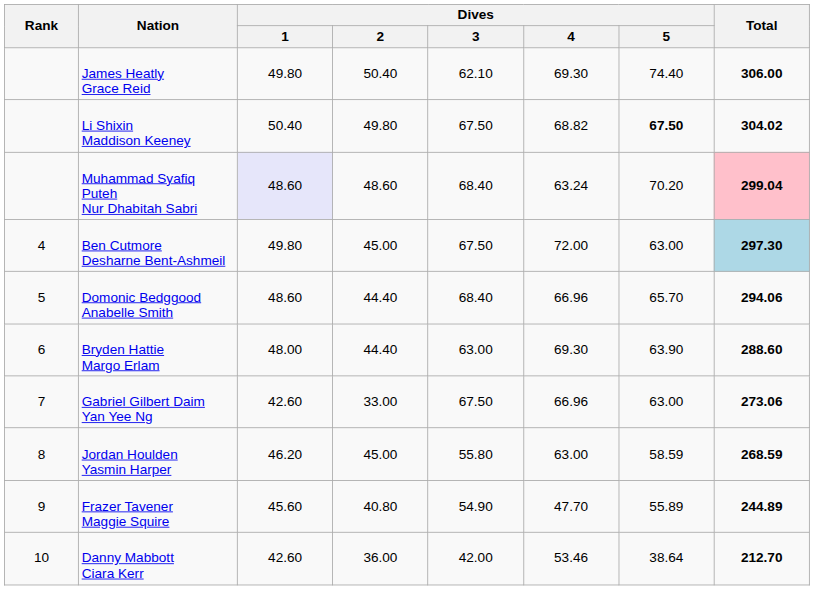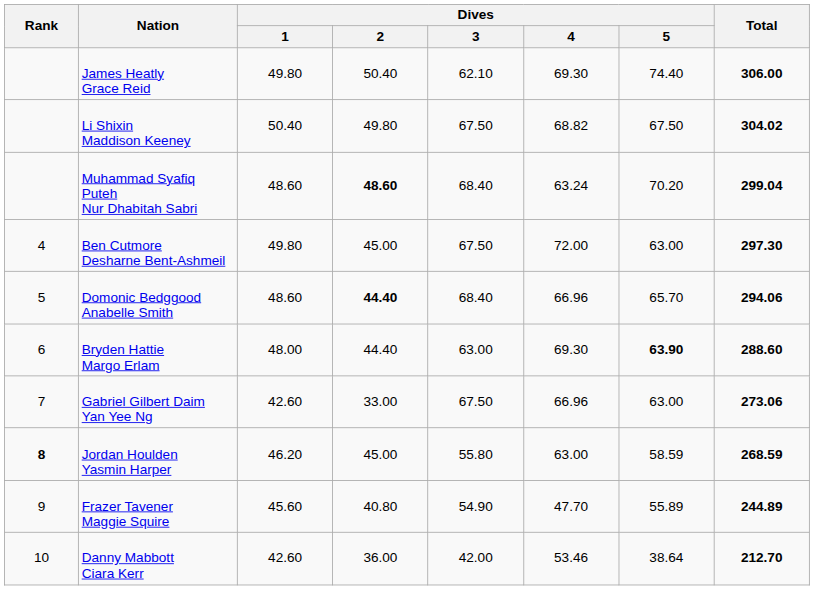(666, 125) bold -> (666, 125) normal
(285, 185) lavender background -> (285, 185) no background
(380, 185) normal -> (380, 185) bold
(762, 185) pink background -> (762, 185) no background
(762, 245) lightblue background -> (762, 245) no background
(380, 297) normal -> (380, 297) bold
(666, 349) normal -> (666, 349) bold
(41, 454) normal -> (41, 454) bold
